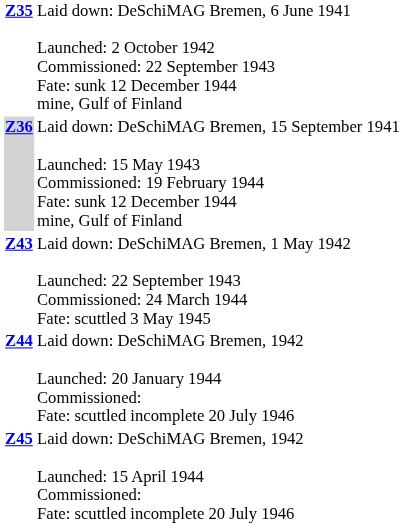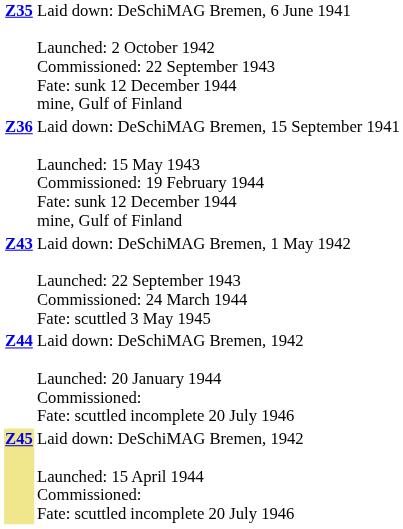(19, 126) lightgrey background -> (19, 126) no background
(19, 438) no background -> (19, 438) khaki background
